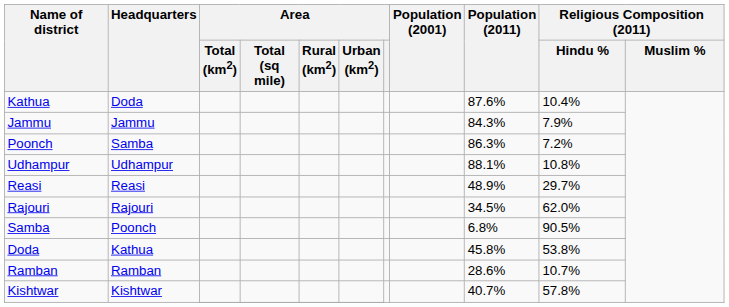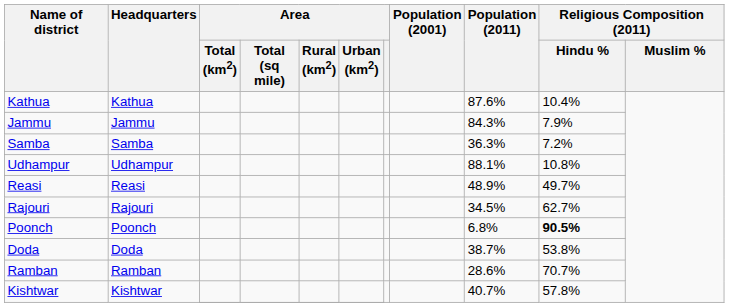(127, 101) Doda -> (132, 101) Kathua
(30, 144) Poonch -> (29, 144) Samba
(486, 144) 86.3% -> (486, 144) 36.3%
(561, 186) 29.7% -> (561, 186) 49.7%
(561, 207) 62.0% -> (561, 207) 62.7%
(29, 228) Samba -> (30, 228) Poonch
(561, 228) normal -> (561, 228) bold
(132, 249) Kathua -> (127, 249) Doda
(486, 249) 45.8% -> (486, 249) 38.7%
(561, 270) 10.7% -> (561, 270) 70.7%
